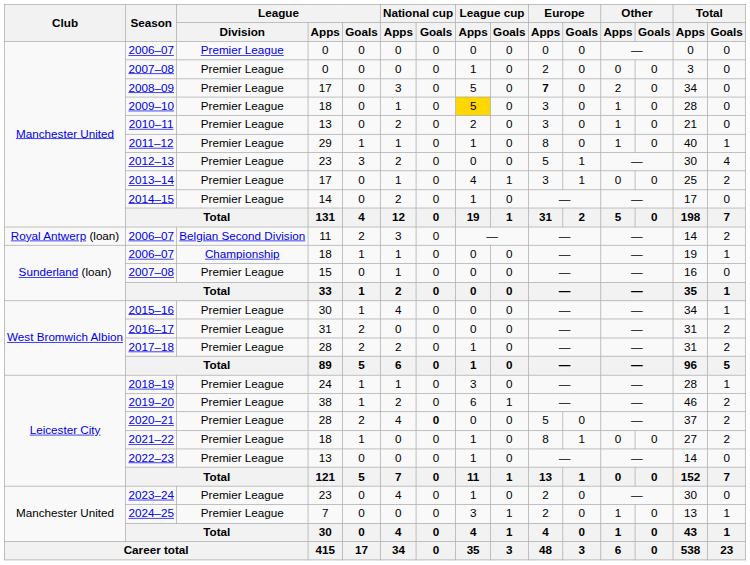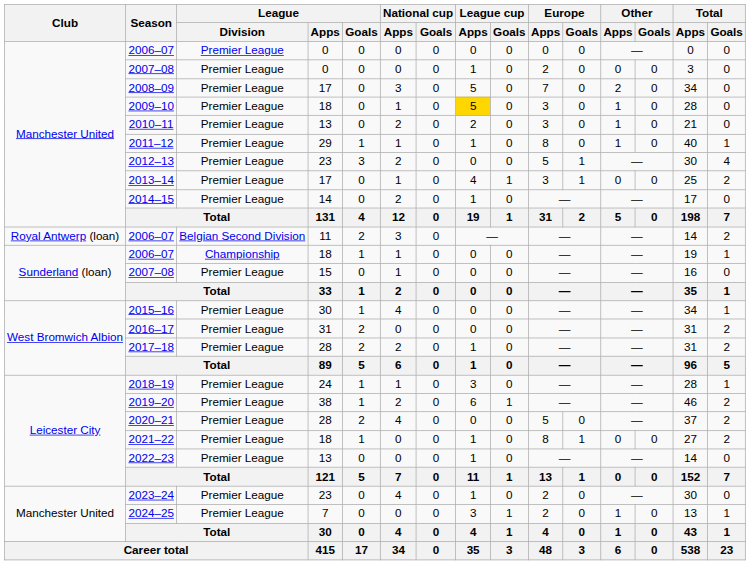(546, 87) bold -> (546, 87) normal
(436, 421) bold -> (436, 421) normal
